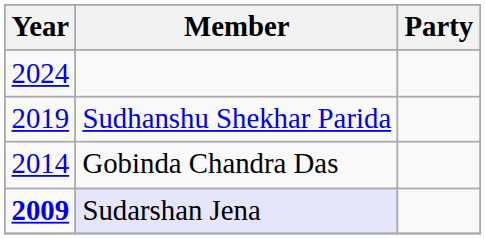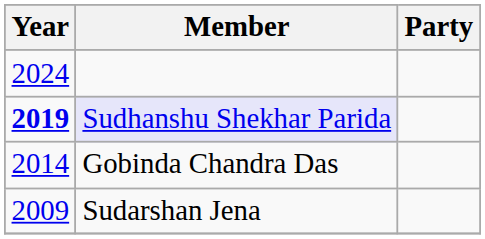(40, 118) normal -> (40, 118) bold
(237, 118) no background -> (237, 118) lavender background
(40, 210) bold -> (40, 210) normal
(172, 210) lavender background -> (172, 210) no background
